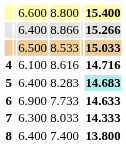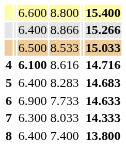(33, 65) normal -> (33, 65) bold
(103, 83) paleturquoise background -> (103, 83) no background
